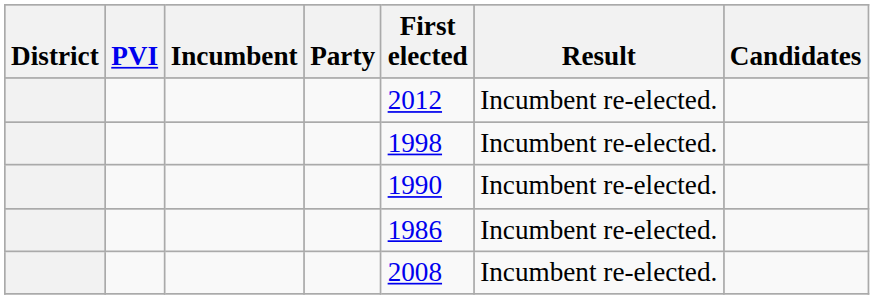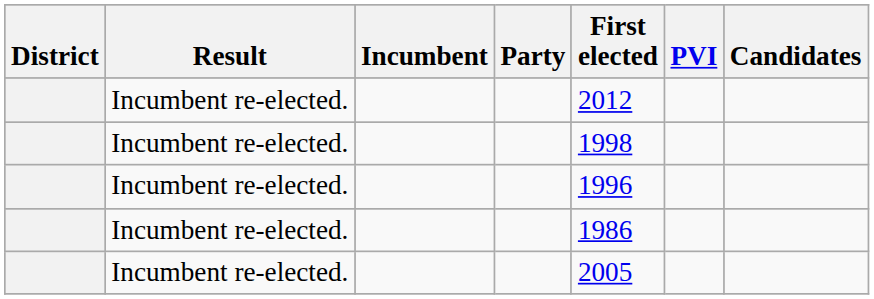columns swapped: (135, 56) <-> (599, 56)
(415, 186) 1990 -> (605, 186) 1996
(415, 272) 2008 -> (605, 272) 2005
